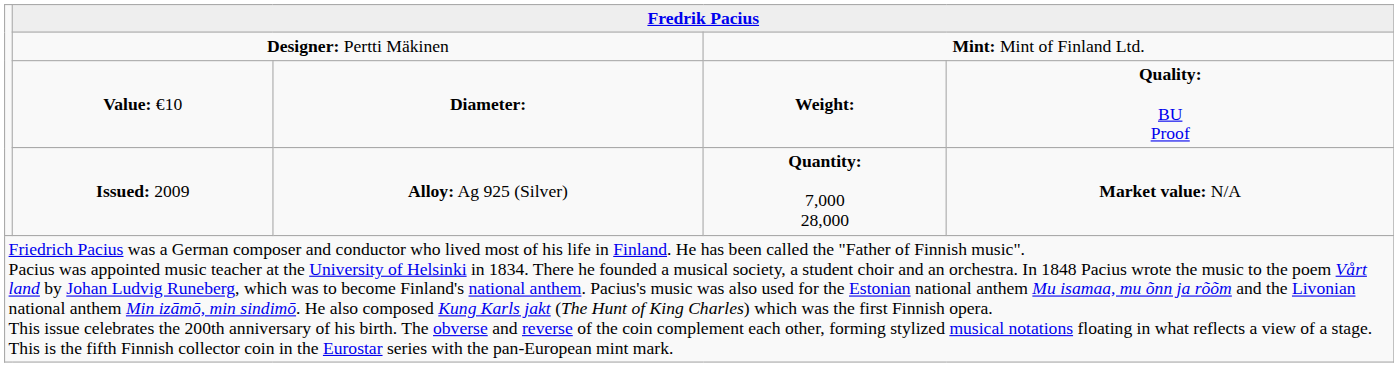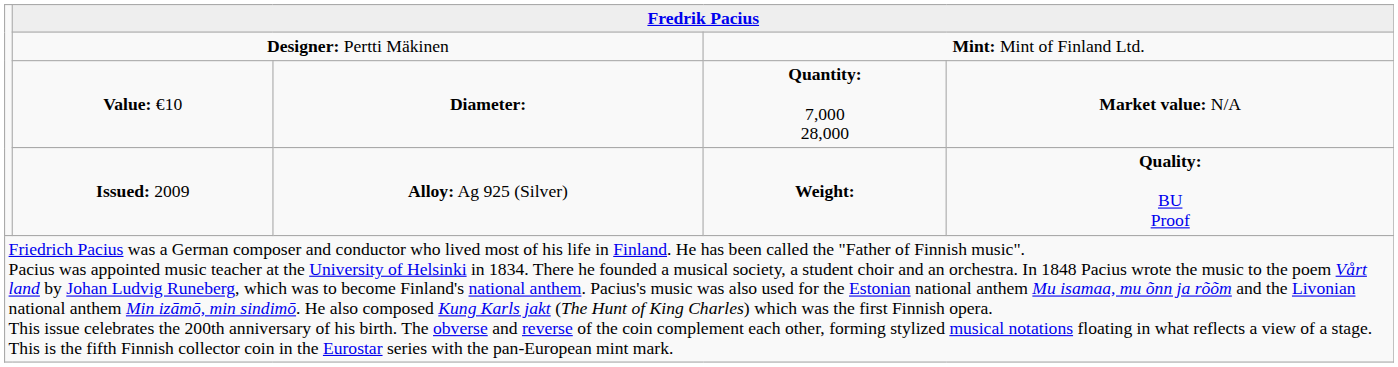(825, 103) Weight: -> (825, 103) Quantity: 7,000 28,000
(1170, 103) Quality: BU Proof -> (1170, 103) Market value: N/A
(825, 191) Quantity: 7,000 28,000 -> (825, 191) Weight:
(1170, 191) Market value: N/A -> (1170, 191) Quality: BU Proof
